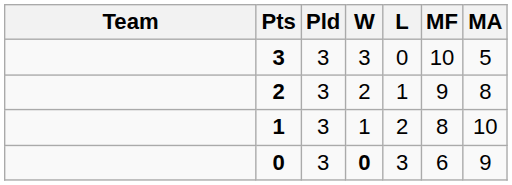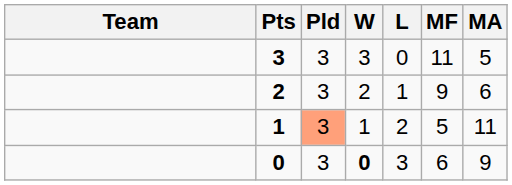(442, 57) 10 -> (442, 57) 11
(485, 92) 8 -> (485, 92) 6
(323, 127) no background -> (323, 127) lightsalmon background
(442, 127) 8 -> (442, 127) 5
(485, 127) 10 -> (485, 127) 11
